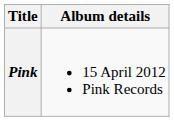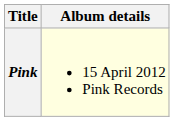(105, 81) no background -> (105, 81) lightyellow background
